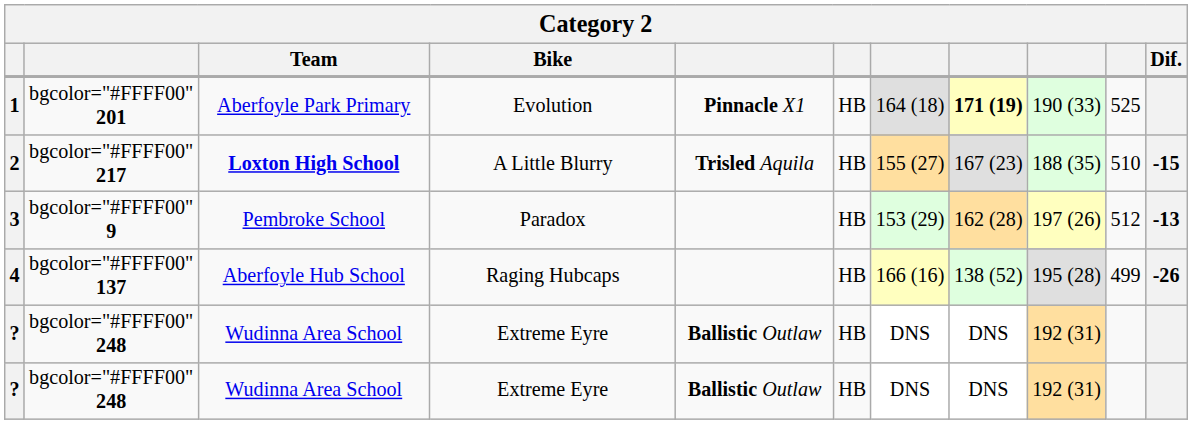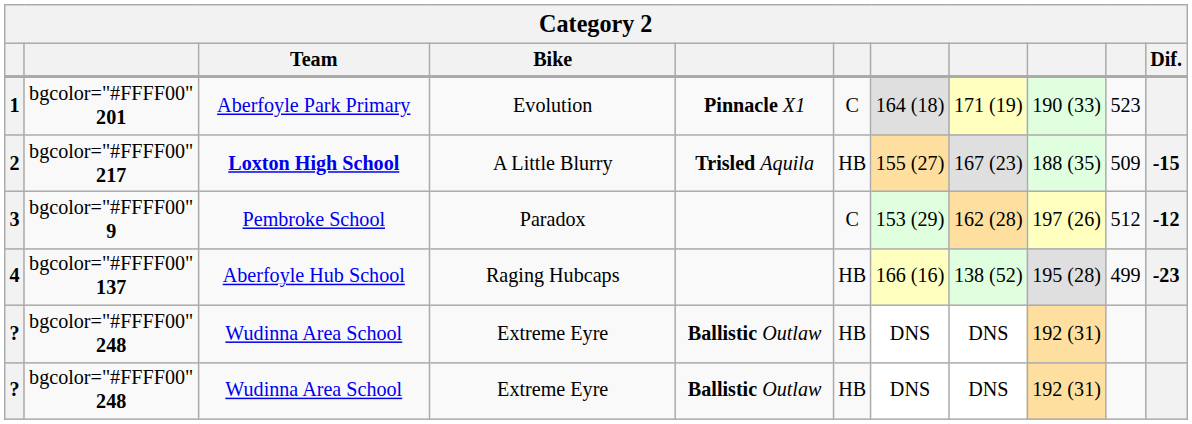(852, 105) HB -> (852, 105) C
(988, 105) bold -> (988, 105) normal
(1126, 105) 525 -> (1126, 105) 523
(1126, 162) 510 -> (1126, 162) 509
(852, 219) HB -> (852, 219) C
(1166, 219) -13 -> (1166, 219) -12
(1166, 276) -26 -> (1166, 276) -23
